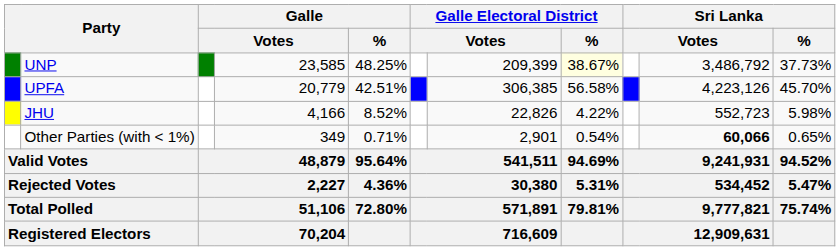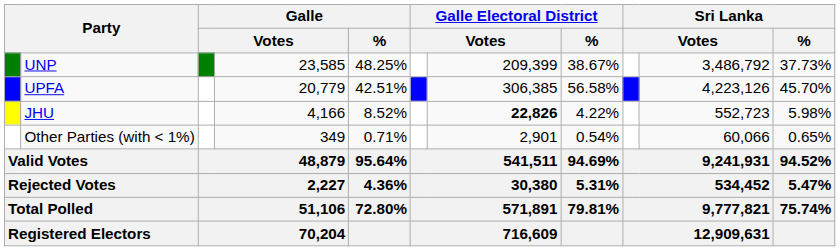(593, 64) lightyellow background -> (593, 64) no background
(534, 112) normal -> (534, 112) bold
(746, 137) bold -> (746, 137) normal
